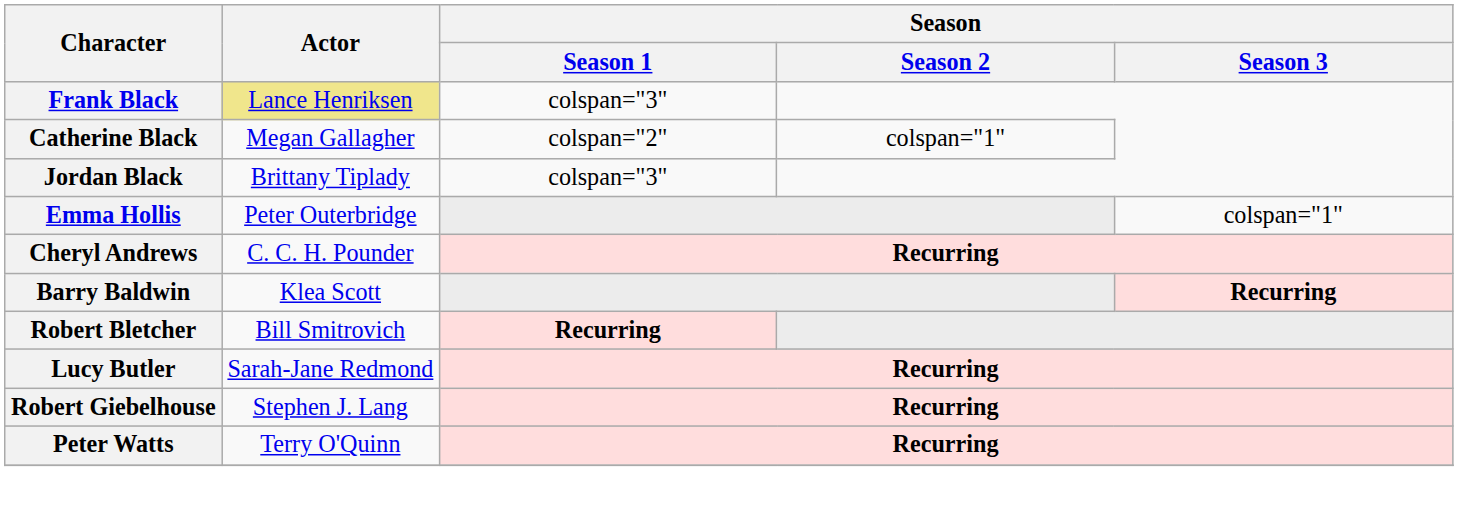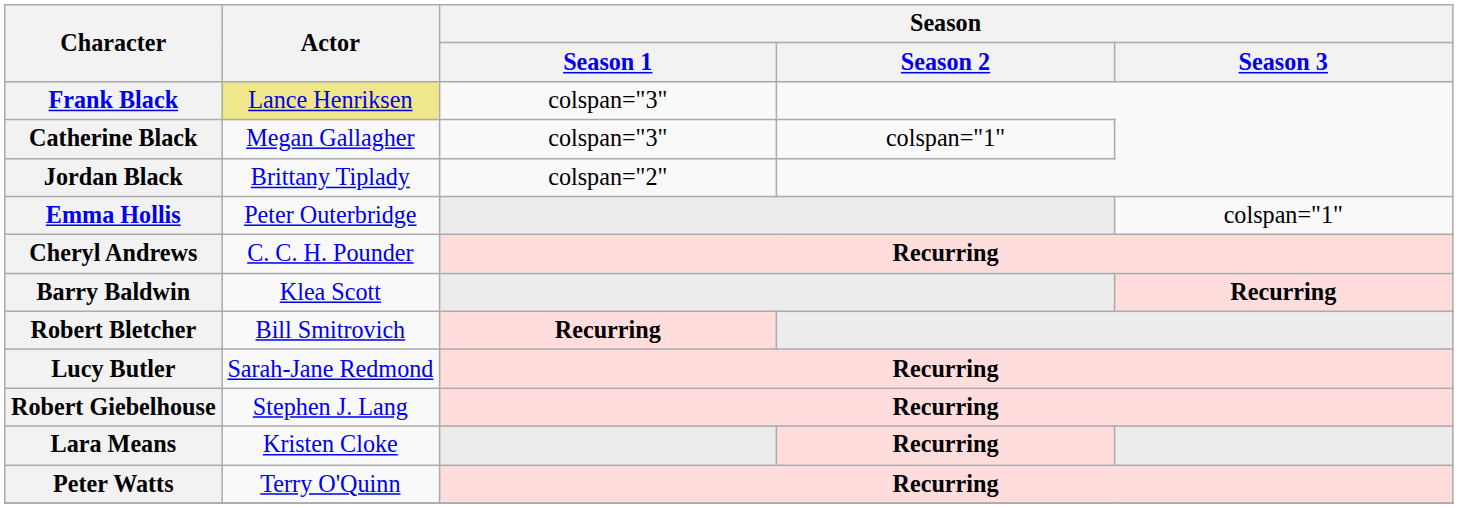(608, 138) colspan="2" -> (608, 138) colspan="3"
(608, 176) colspan="3" -> (608, 176) colspan="2"
+ row: (113, 445)
